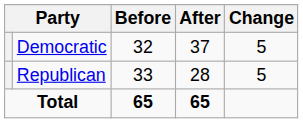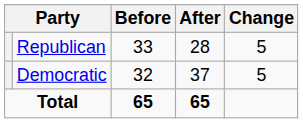rows swapped: (62, 46) <-> (61, 74)
